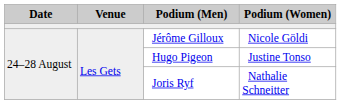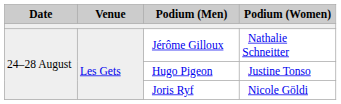(275, 38) Nicole Göldi -> (266, 45) Nathalie Schneitter
(266, 83) Nathalie Schneitter -> (275, 90) Nicole Göldi
